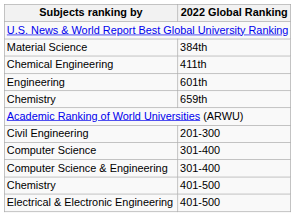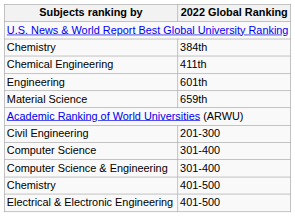(47, 47) Material Science -> (31, 47) Chemistry
(31, 99) Chemistry -> (47, 99) Material Science
